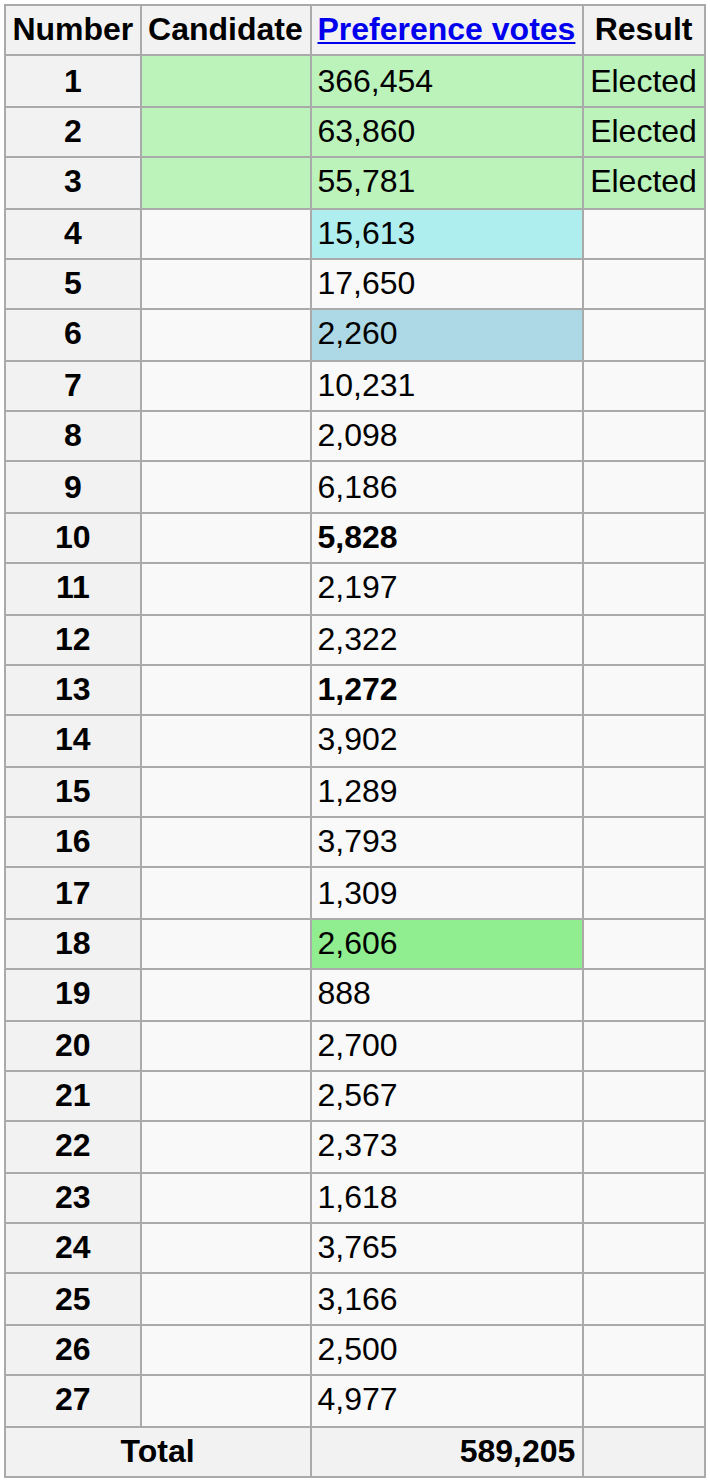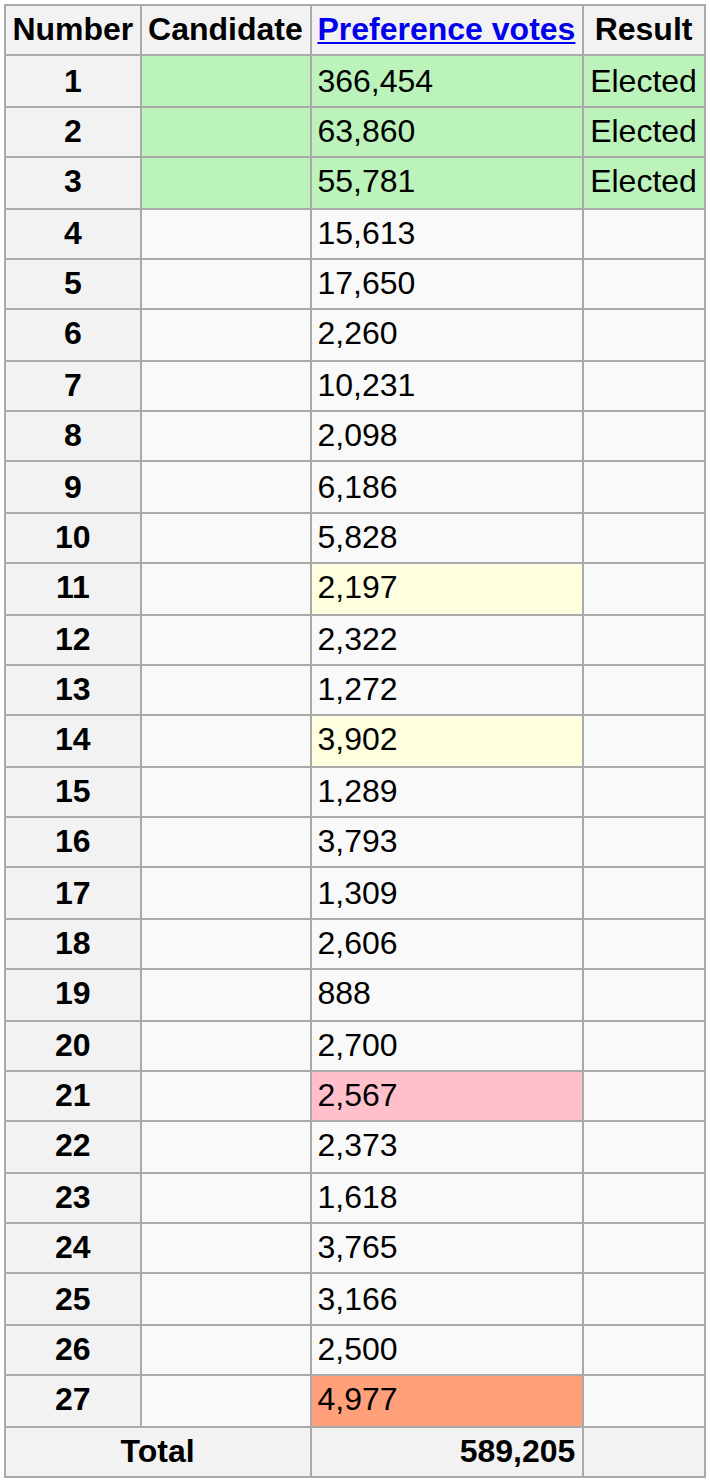(366, 232) paleturquoise background -> (366, 232) no background
(358, 334) lightblue background -> (358, 334) no background
(358, 537) bold -> (358, 537) normal
(358, 588) no background -> (358, 588) lightyellow background
(358, 689) bold -> (358, 689) normal
(358, 740) no background -> (358, 740) lightyellow background
(358, 943) lightgreen background -> (358, 943) no background
(358, 1095) no background -> (358, 1095) pink background
(358, 1400) no background -> (358, 1400) lightsalmon background
